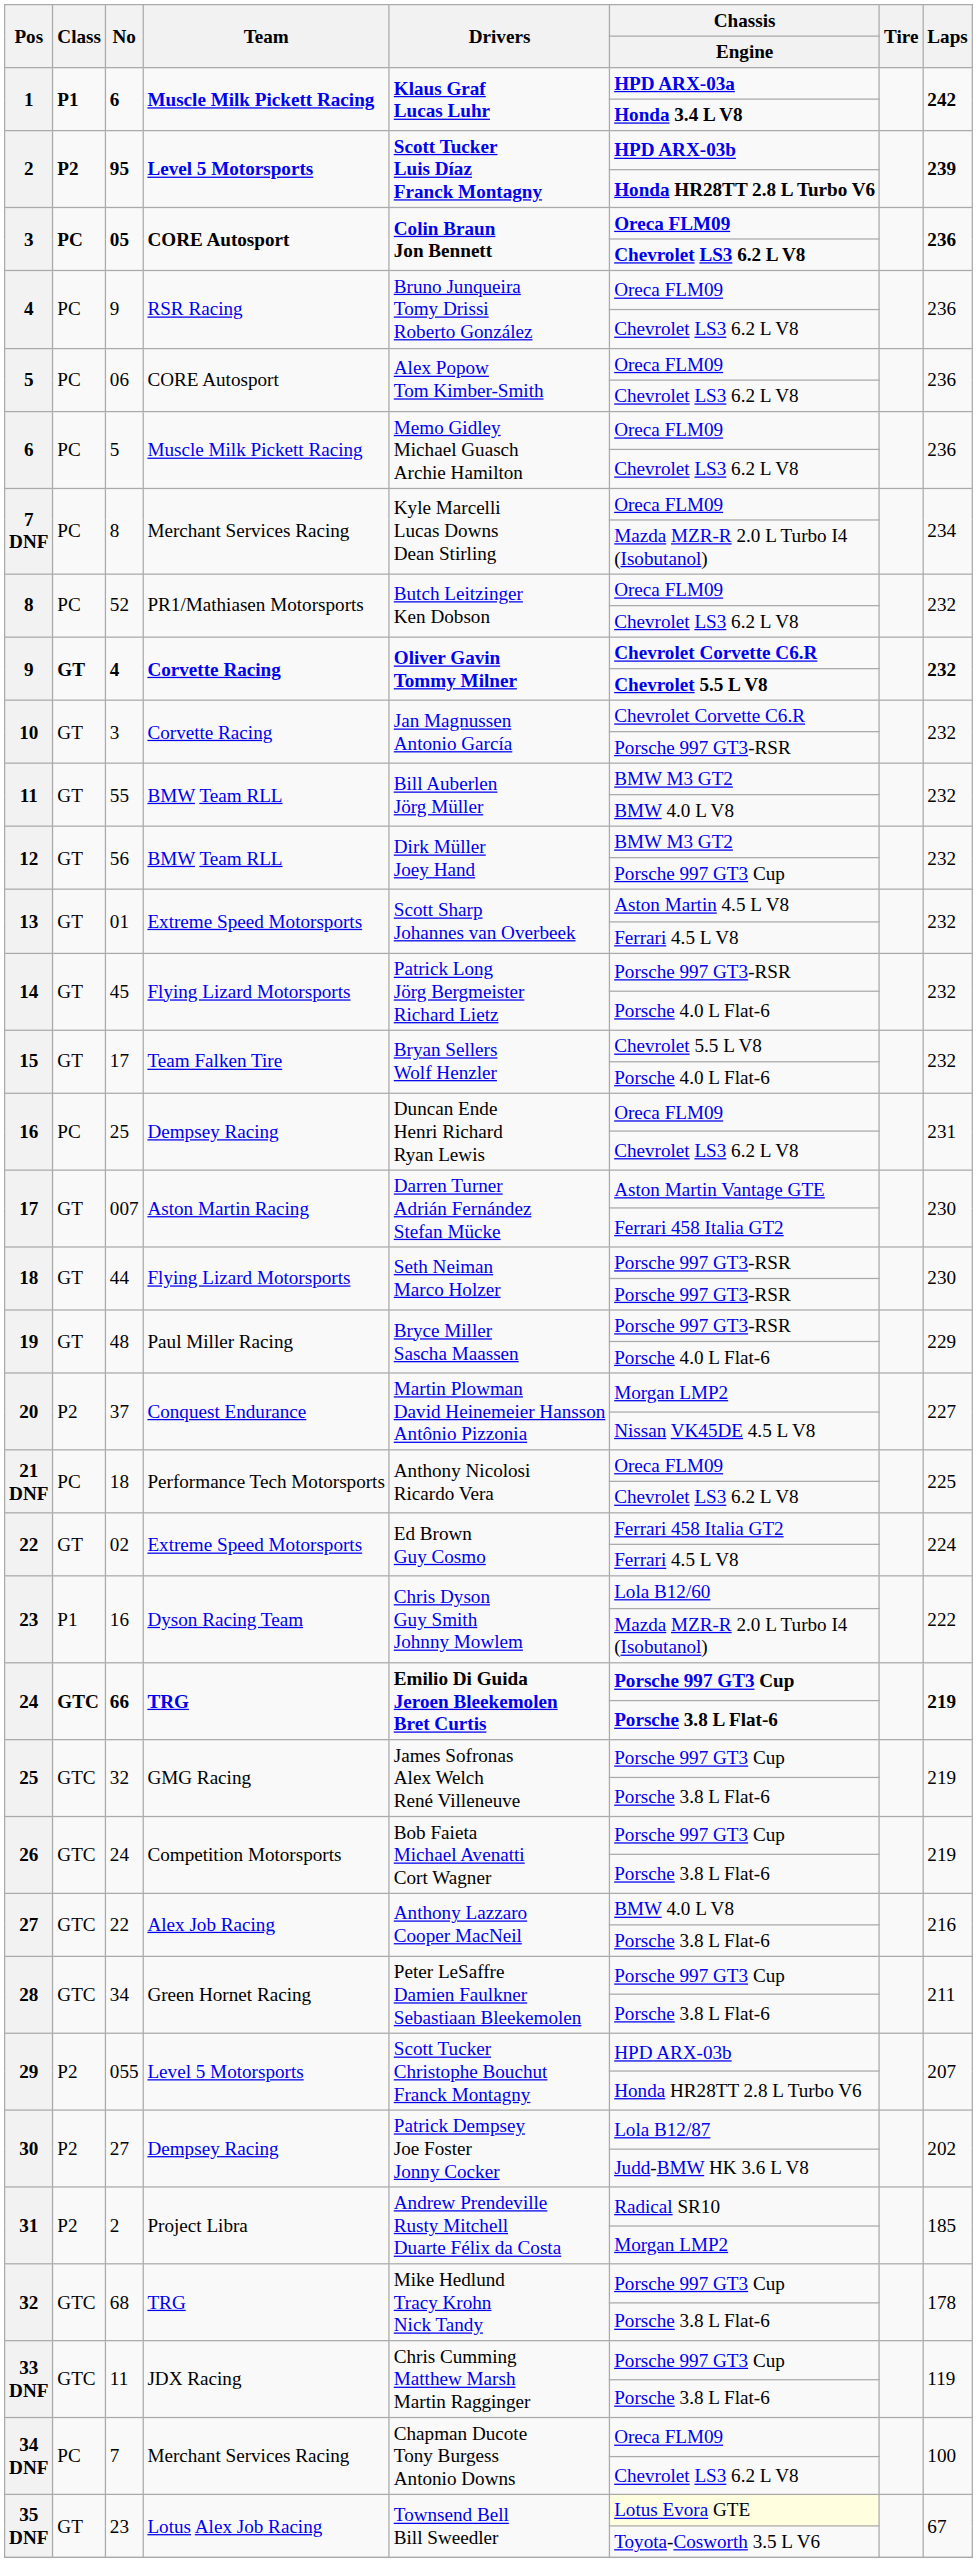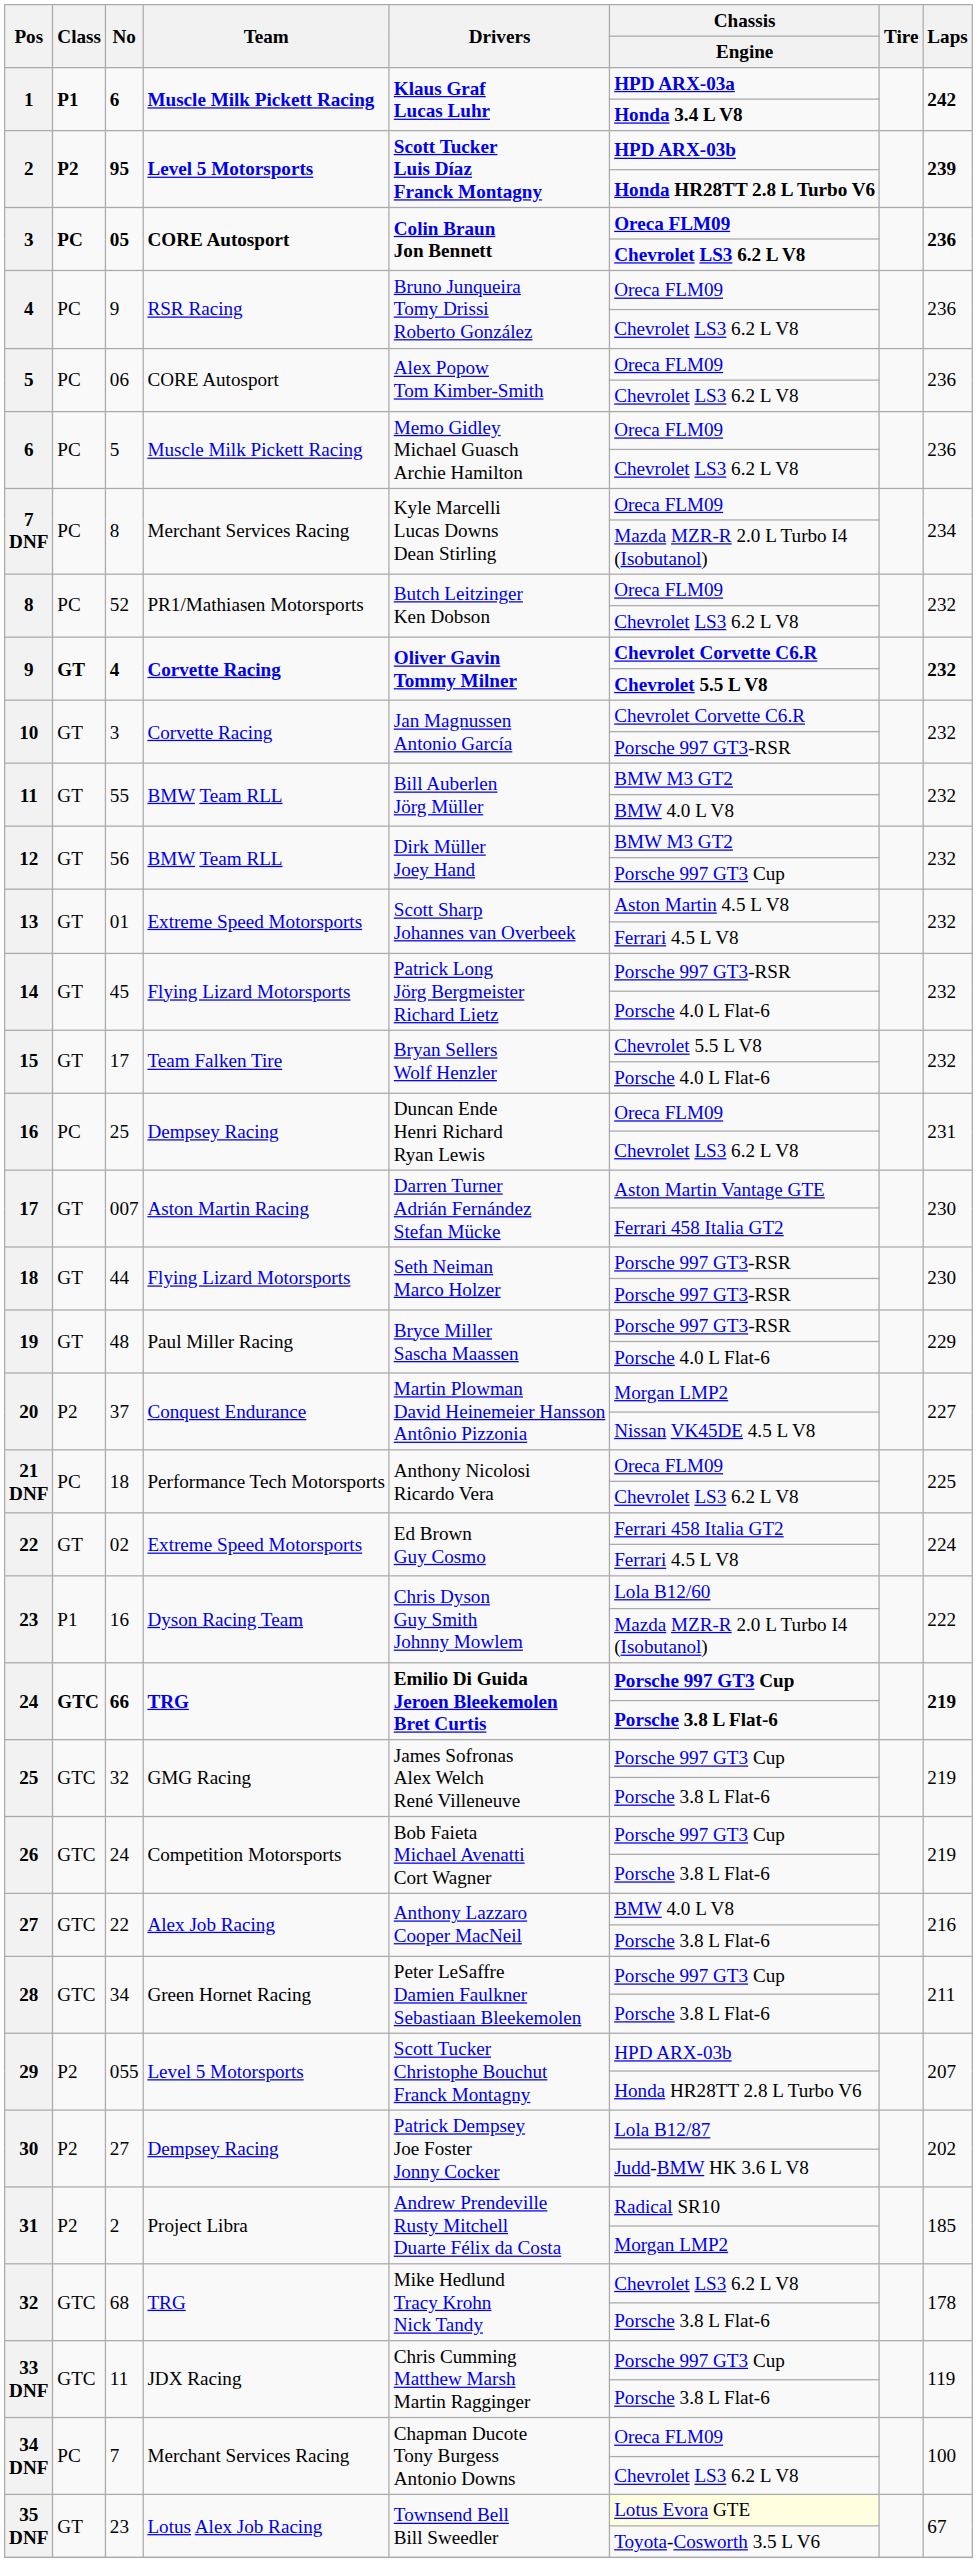(700, 2283) Porsche 997 GT3 Cup -> (706, 2283) Chevrolet LS3 6.2 L V8
